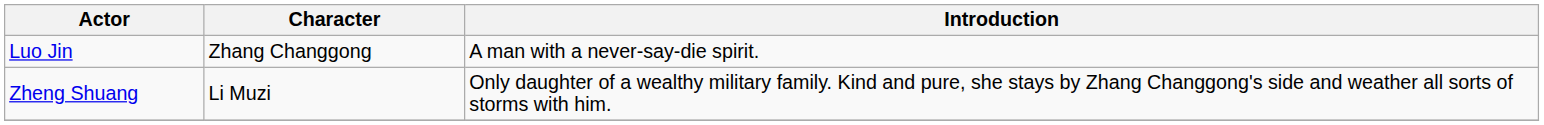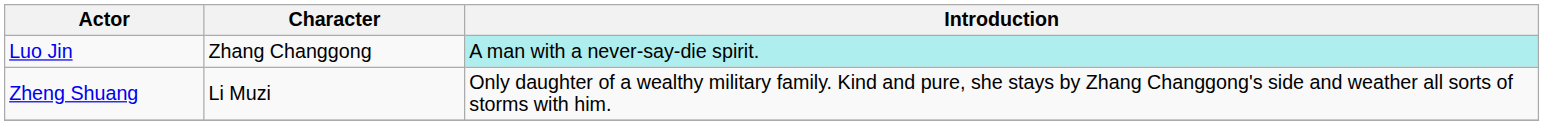(614, 51) no background -> (614, 51) paleturquoise background
